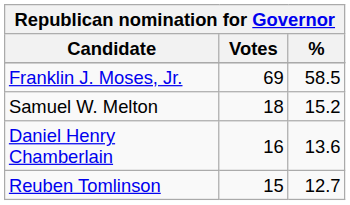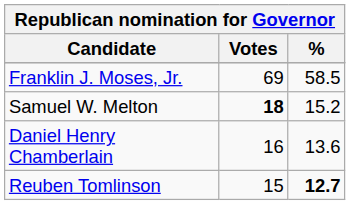(273, 107) normal -> (273, 107) bold
(323, 185) normal -> (323, 185) bold
